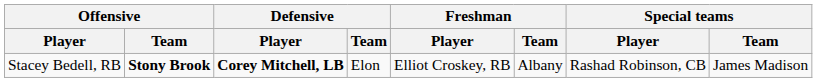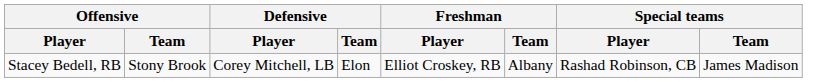(169, 65) bold -> (167, 65) normal
(281, 65) bold -> (274, 65) normal
